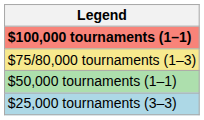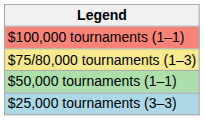(100, 37) bold -> (96, 37) normal
